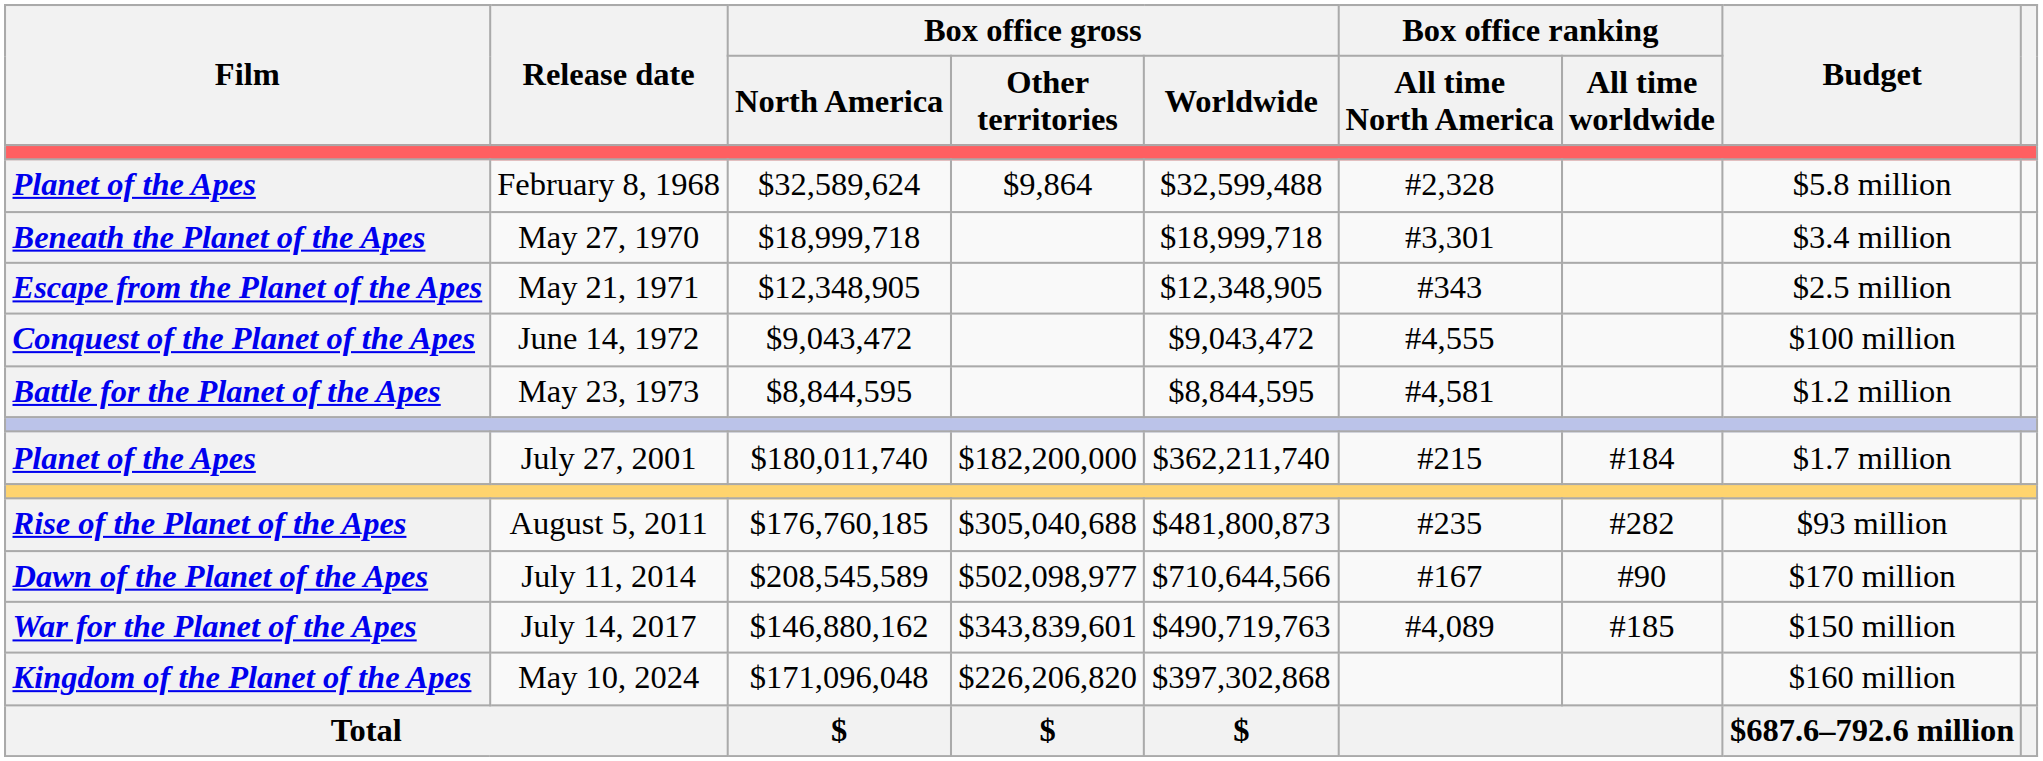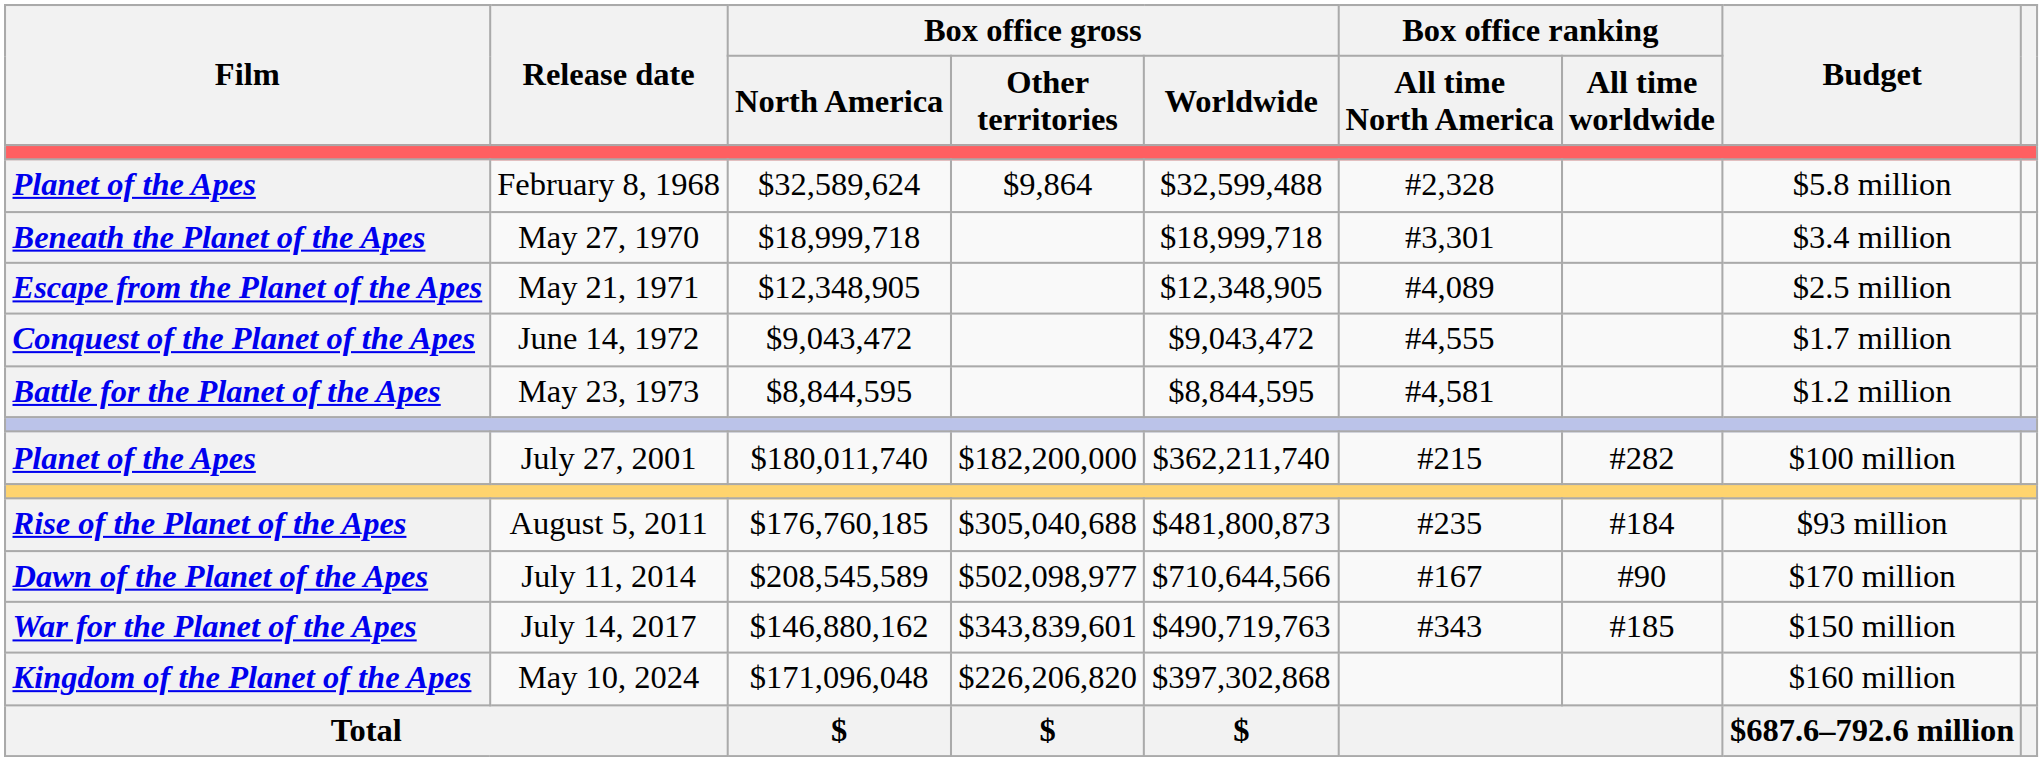(1450, 287) #343 -> (1450, 287) #4,089
(1872, 339) $100 million -> (1872, 339) $1.7 million
(1642, 457) #184 -> (1642, 457) #282
(1872, 457) $1.7 million -> (1872, 457) $100 million
(1642, 523) #282 -> (1642, 523) #184
(1450, 626) #4,089 -> (1450, 626) #343
